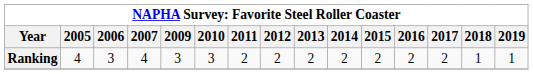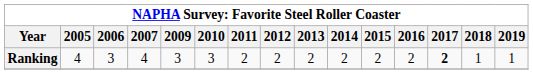(445, 58) normal -> (445, 58) bold
